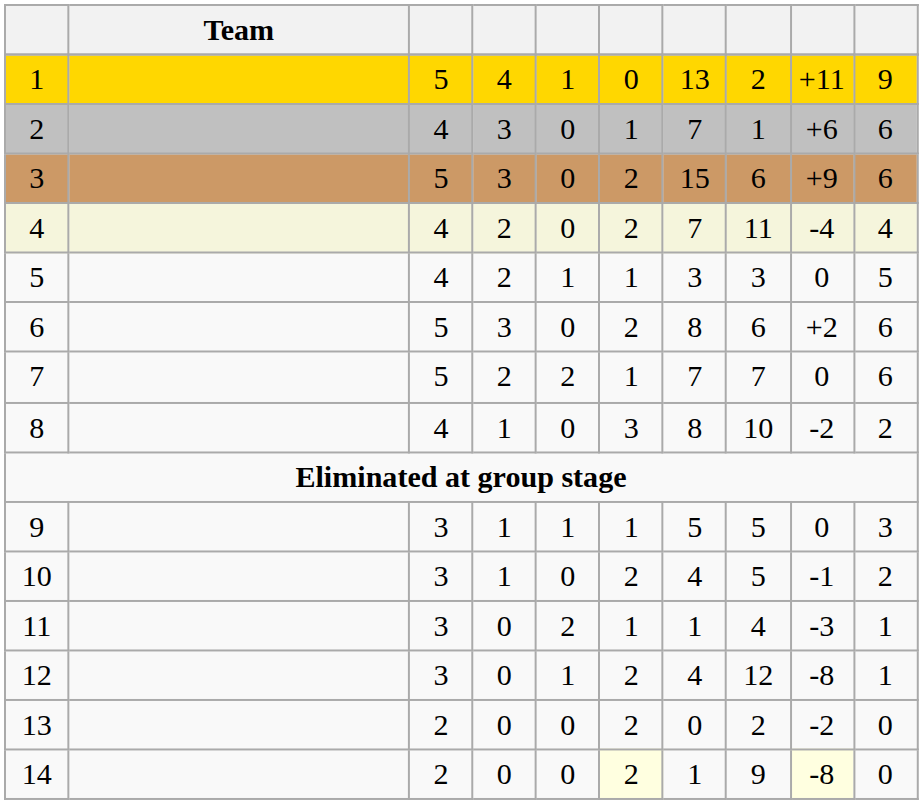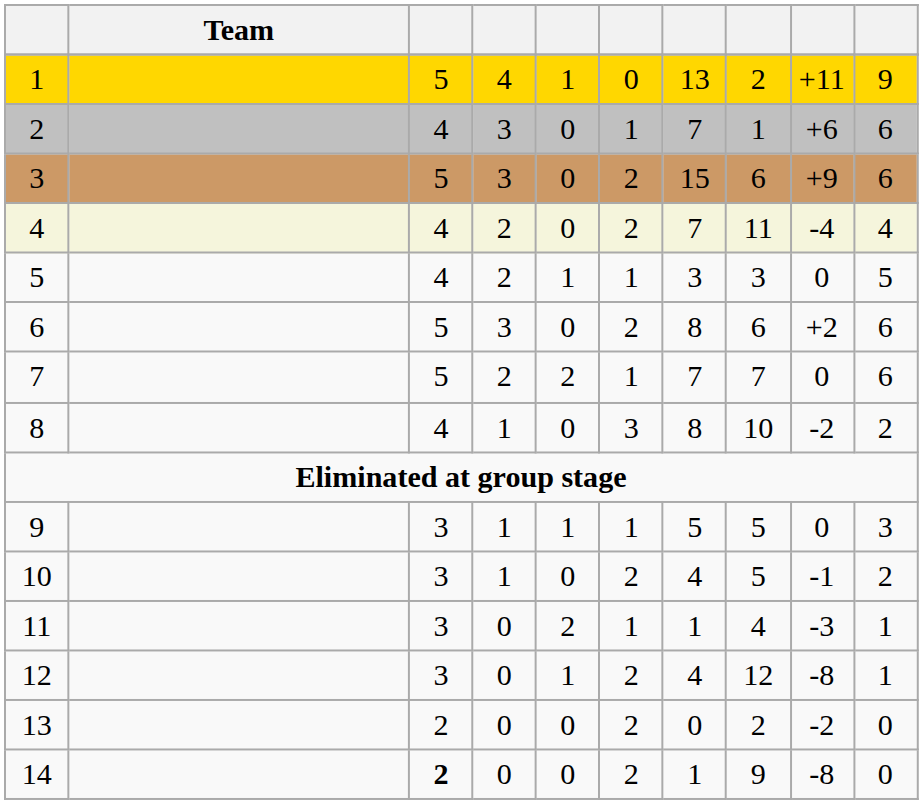(441, 773) normal -> (441, 773) bold
(631, 773) lightyellow background -> (631, 773) no background
(822, 773) lightyellow background -> (822, 773) no background
